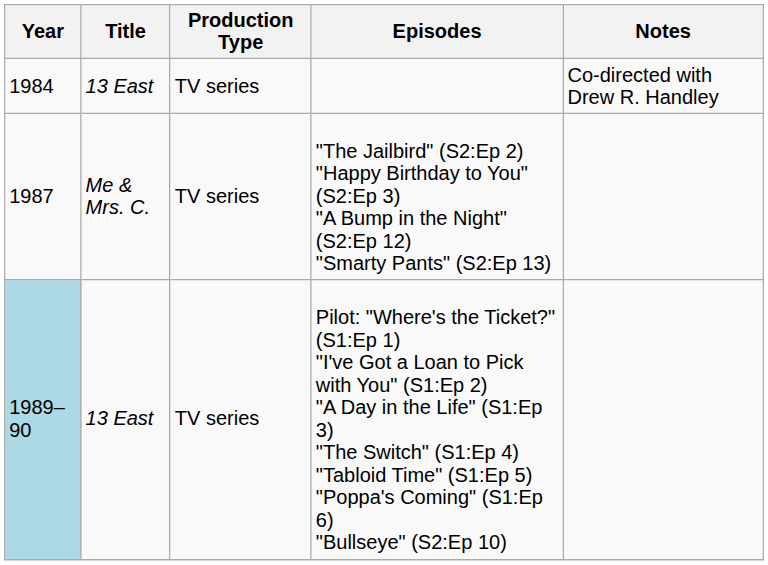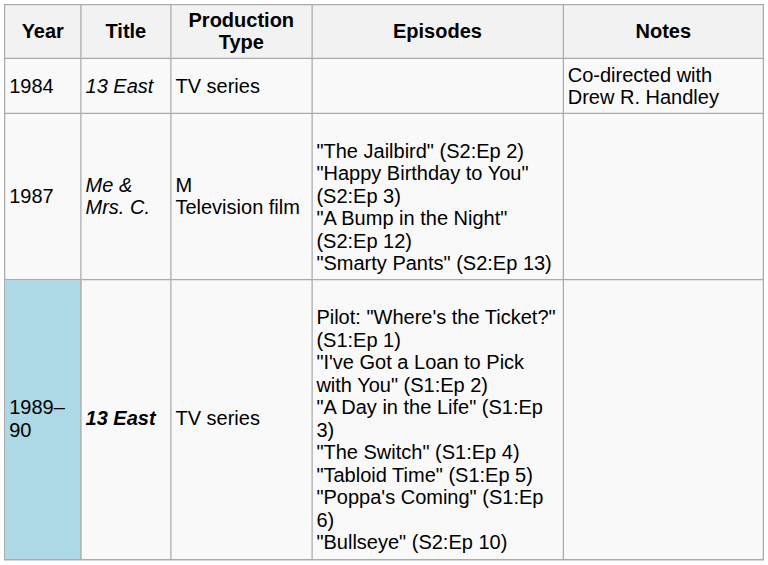(217, 196) TV series -> (238, 196) M Television film
(119, 419) normal -> (121, 419) bold
